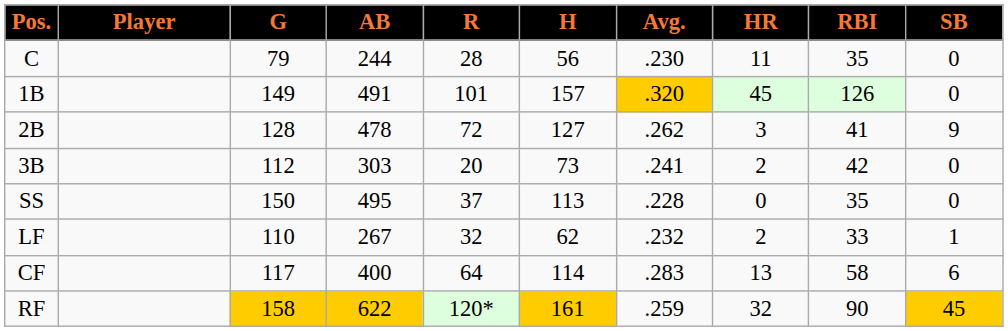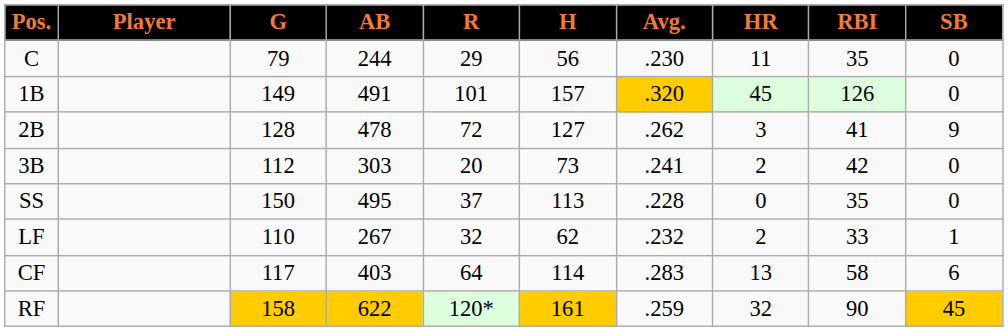(471, 58) 28 -> (471, 58) 29
(375, 272) 400 -> (375, 272) 403
